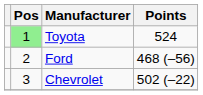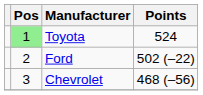(166, 58) 468 (–56) -> (166, 58) 502 (–22)
(166, 80) 502 (–22) -> (166, 80) 468 (–56)
